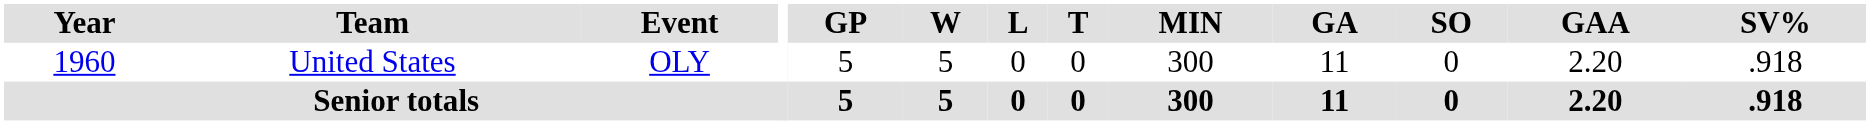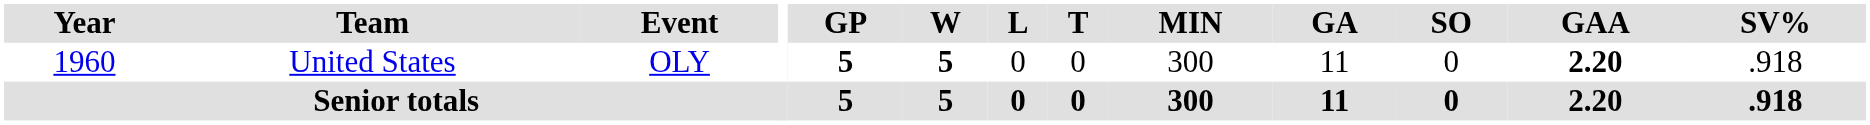(846, 61) normal -> (846, 61) bold
(945, 61) normal -> (945, 61) bold
(1595, 61) normal -> (1595, 61) bold
